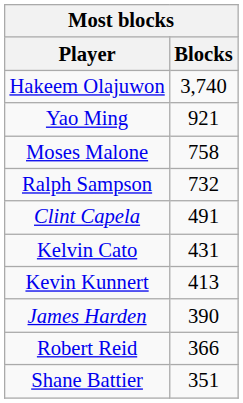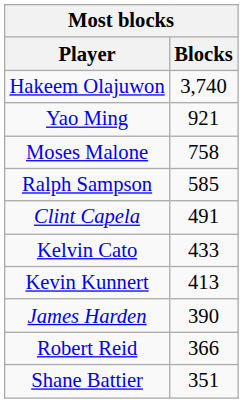(203, 184) 732 -> (203, 184) 585
(203, 250) 431 -> (203, 250) 433
